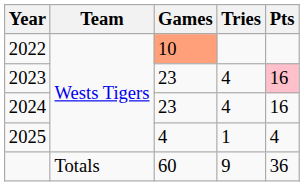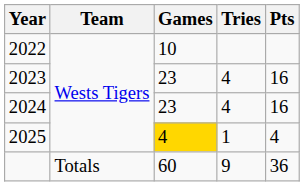(167, 48) lightsalmon background -> (167, 48) no background
(279, 78) pink background -> (279, 78) no background
(163, 136) no background -> (163, 136) gold background
